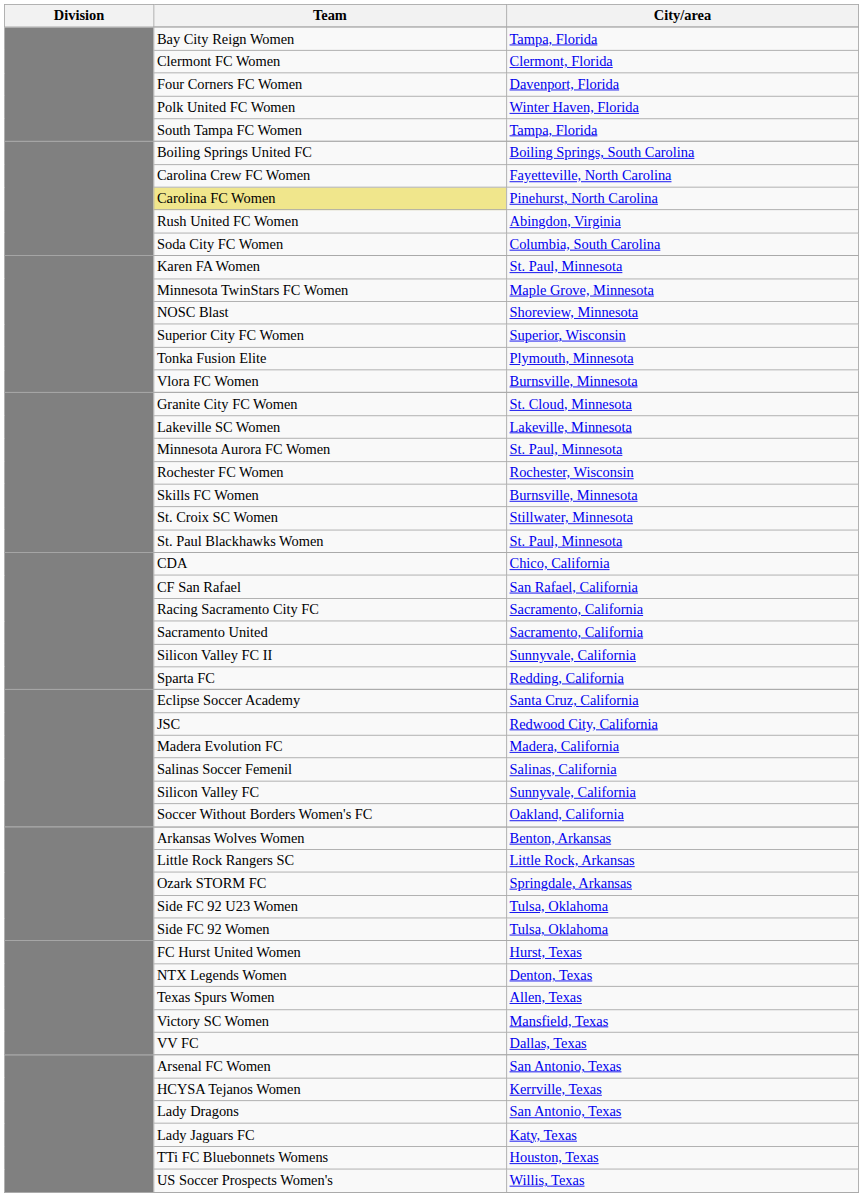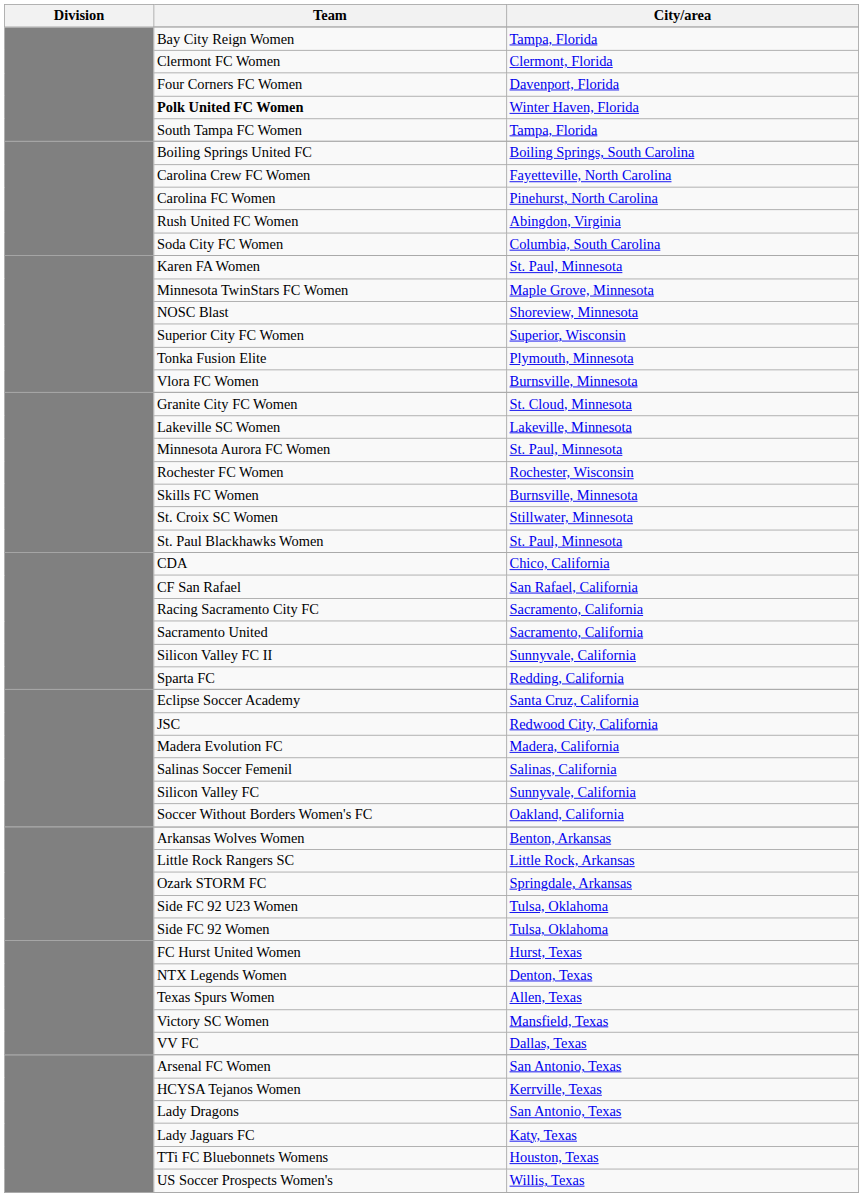(226, 107) normal -> (230, 107) bold
(216, 198) khaki background -> (216, 198) no background
